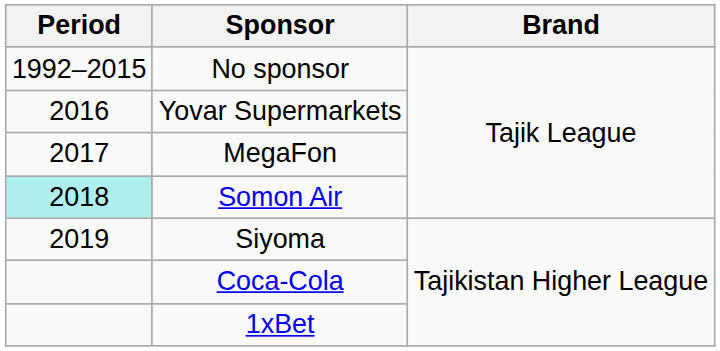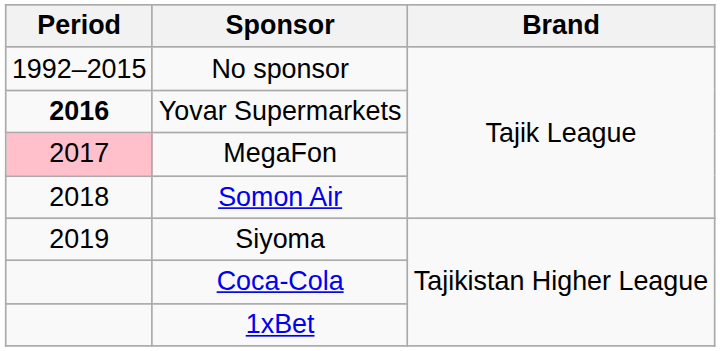(79, 111) normal -> (79, 111) bold
(79, 153) no background -> (79, 153) pink background
(79, 196) paleturquoise background -> (79, 196) no background
